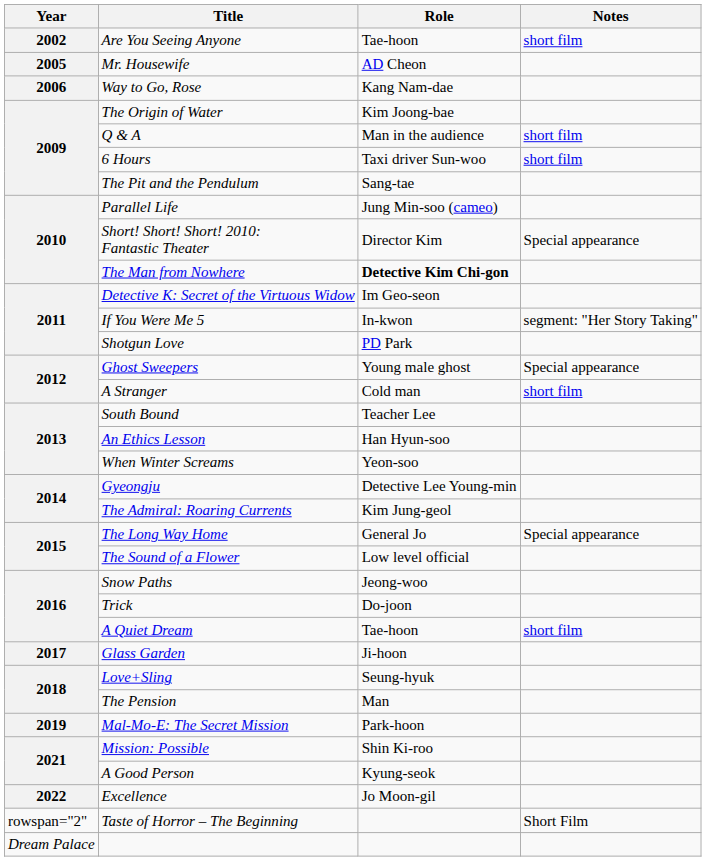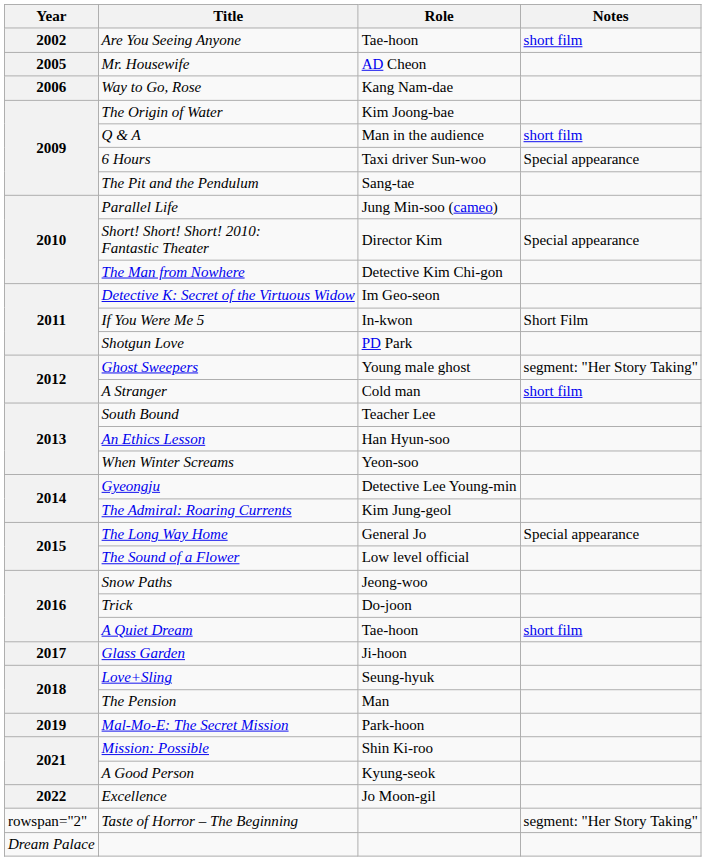(553, 159) short film -> (581, 159) Special appearance
(435, 271) bold -> (432, 271) normal
(611, 319) segment: "Her Story Taking" -> (556, 319) Short Film
(581, 367) Special appearance -> (611, 367) segment: "Her Story Taking"
(556, 820) Short Film -> (611, 820) segment: "Her Story Taking"
